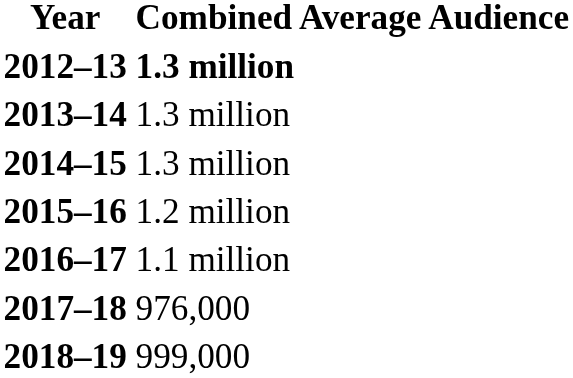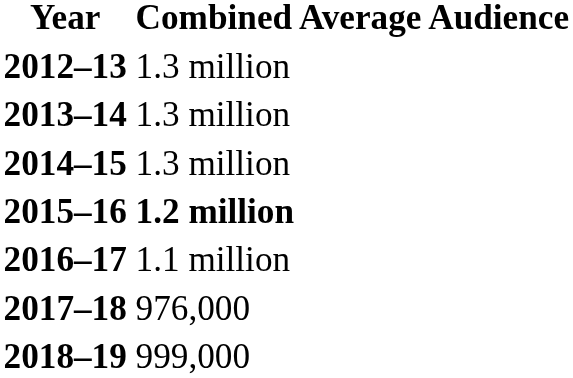(215, 66) bold -> (213, 66) normal
(213, 211) normal -> (215, 211) bold
